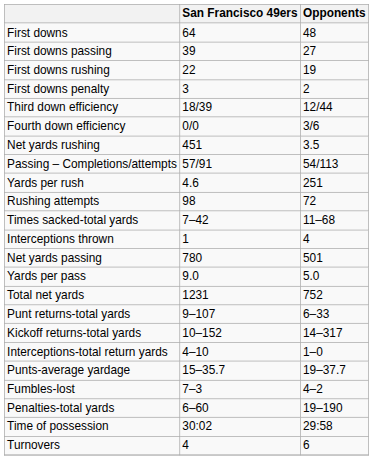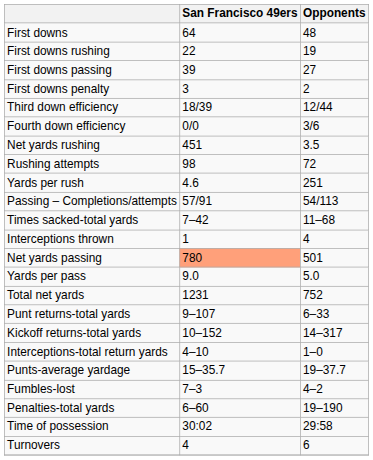rows swapped: (58, 70) <-> (59, 51)
rows swapped: (53, 201) <-> (92, 164)
(192, 257) no background -> (192, 257) lightsalmon background
